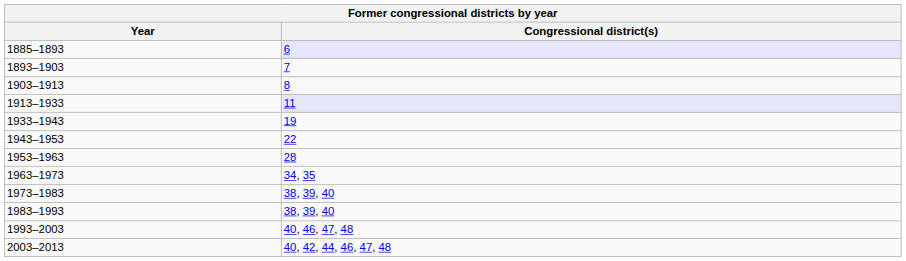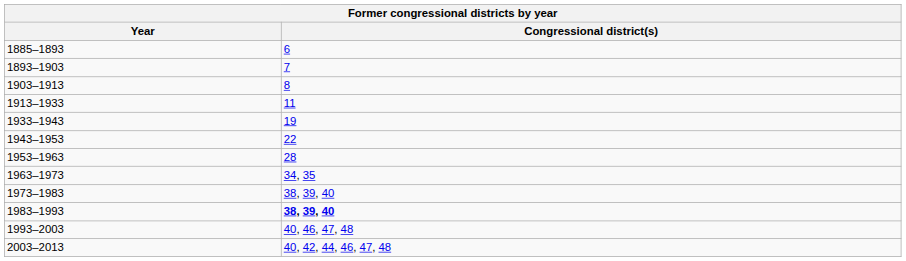(287, 49) lavender background -> (287, 49) no background
(290, 103) lavender background -> (290, 103) no background
(309, 211) normal -> (309, 211) bold
